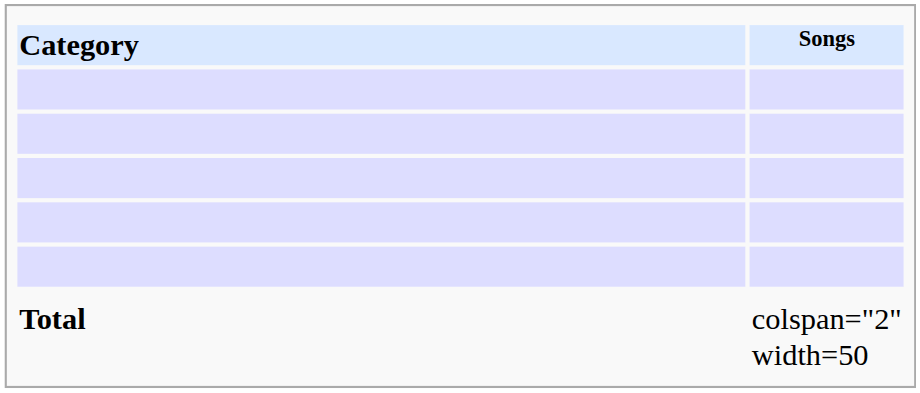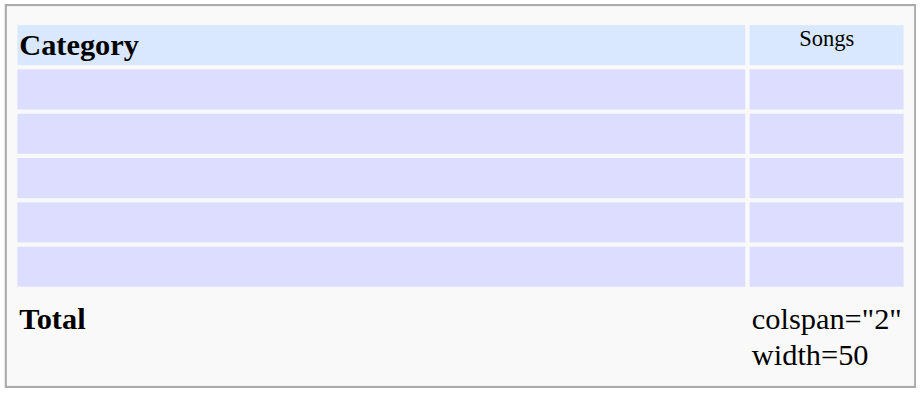(827, 39) bold -> (827, 39) normal
